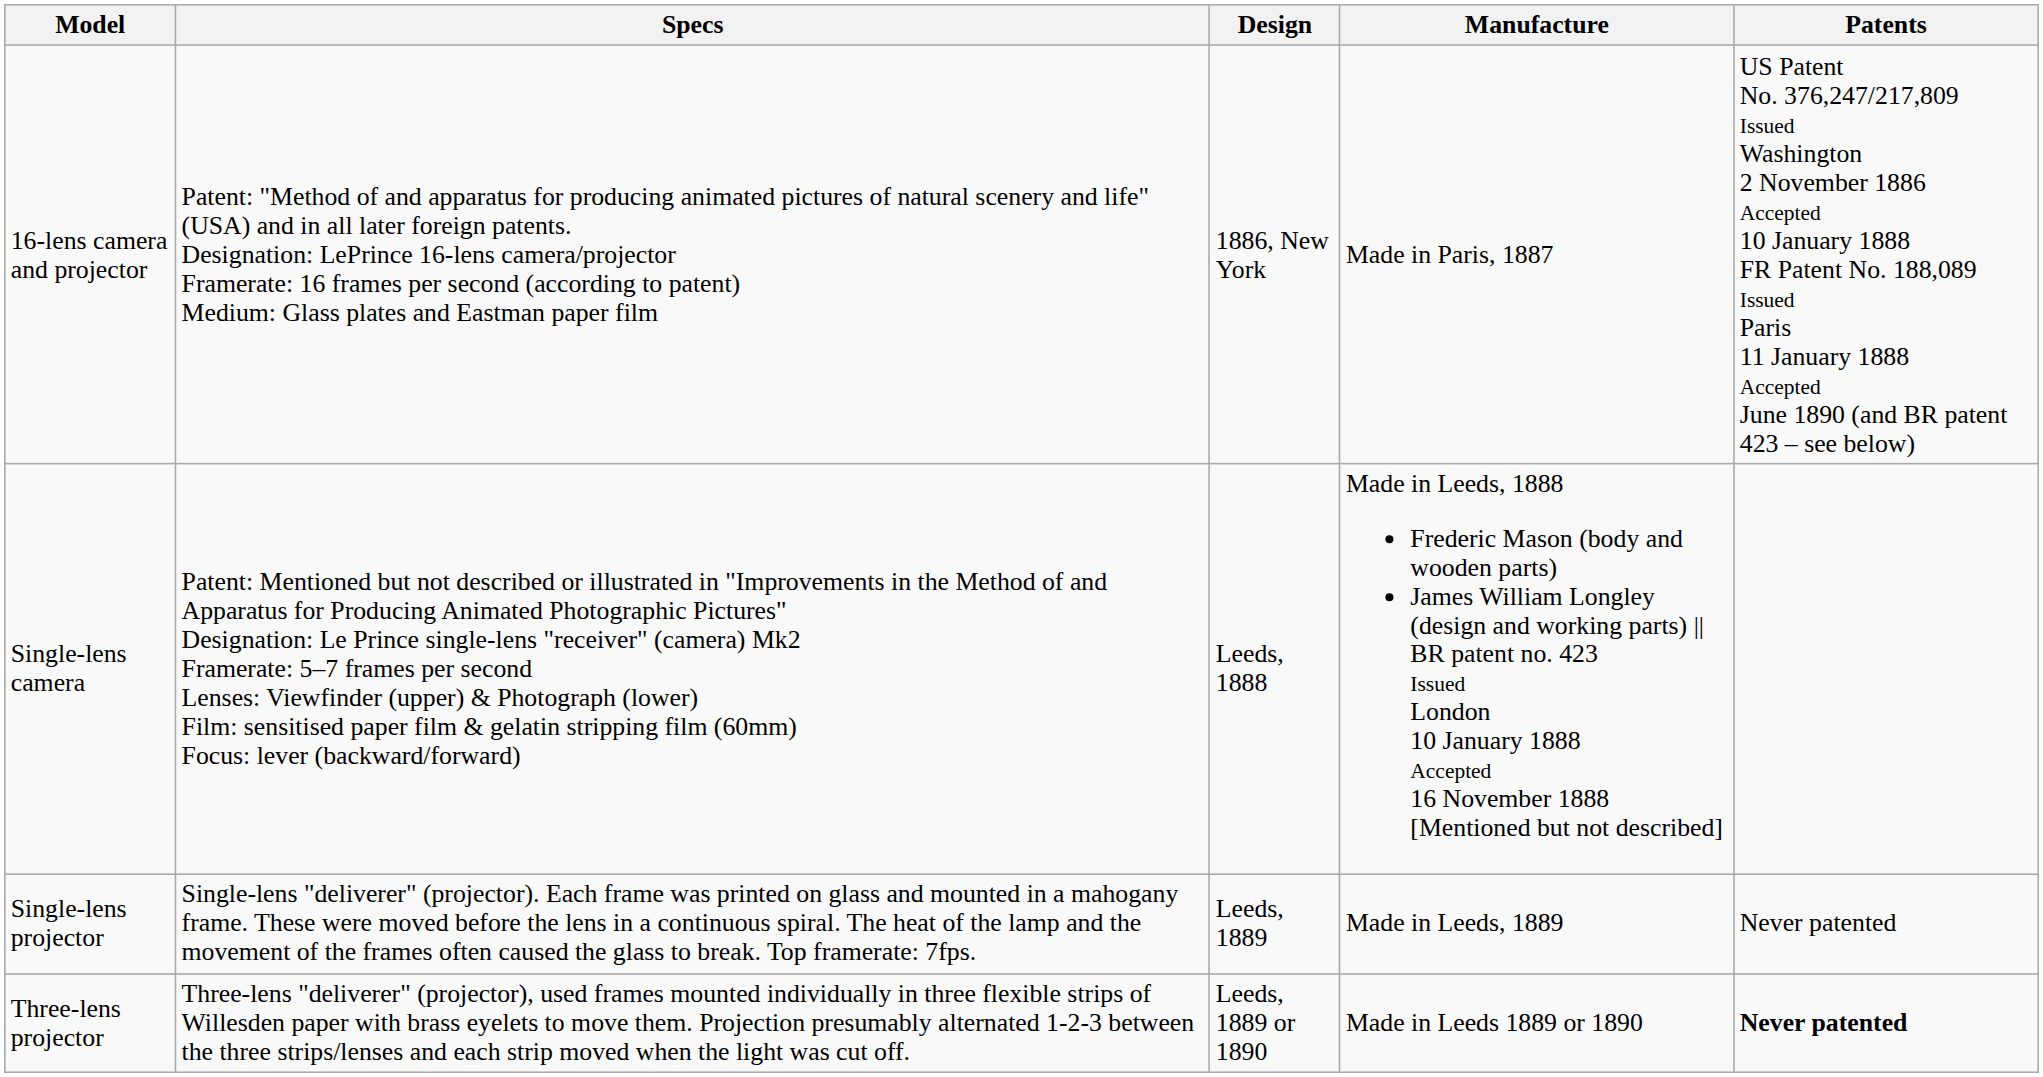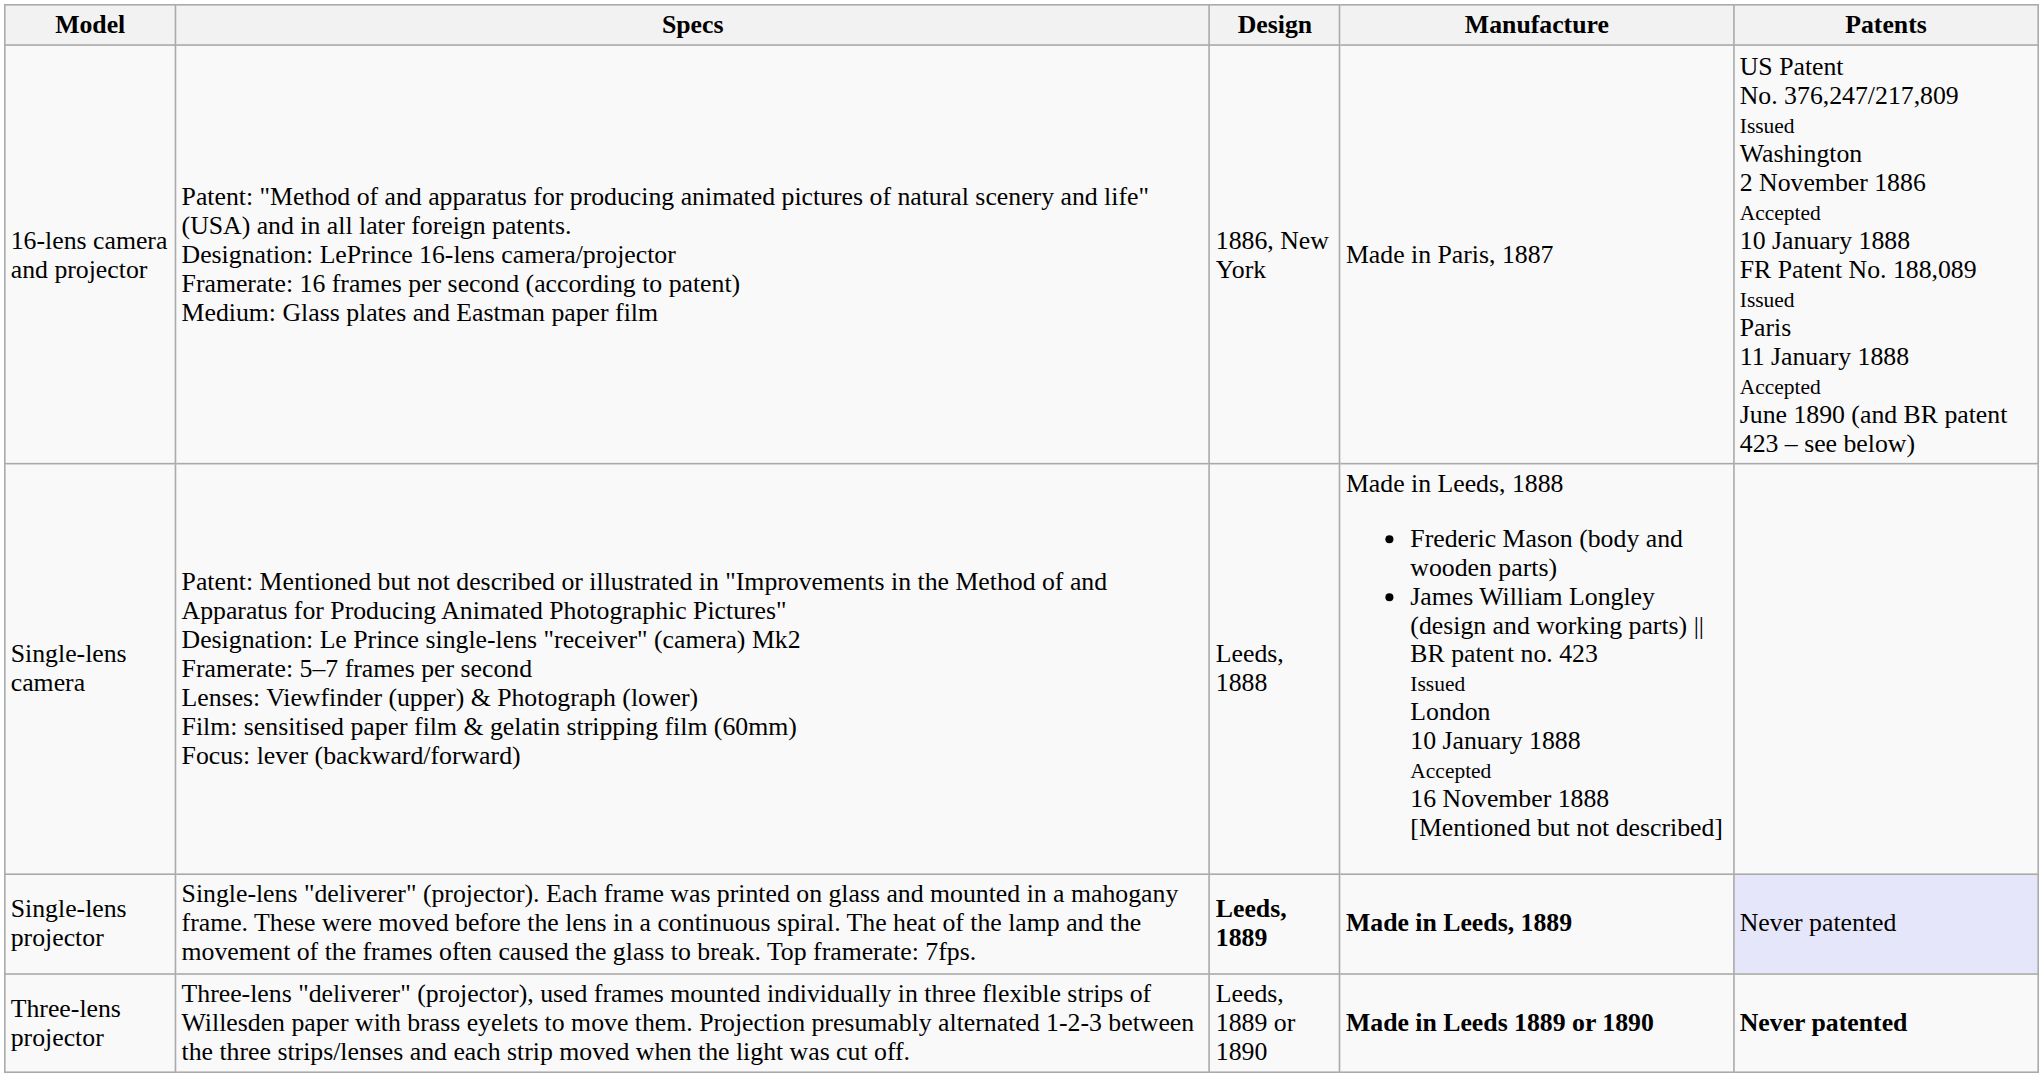(1250, 923) normal -> (1251, 923) bold
(1455, 923) normal -> (1459, 923) bold
(1818, 923) no background -> (1818, 923) lavender background
(1494, 1022) normal -> (1500, 1022) bold
